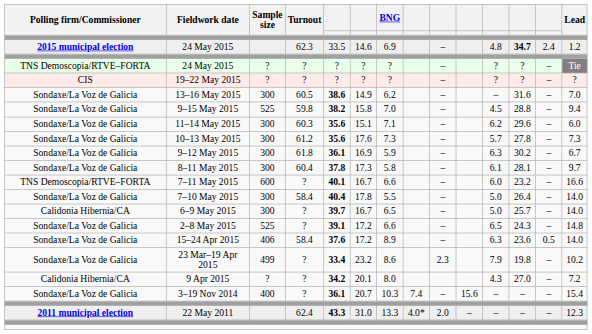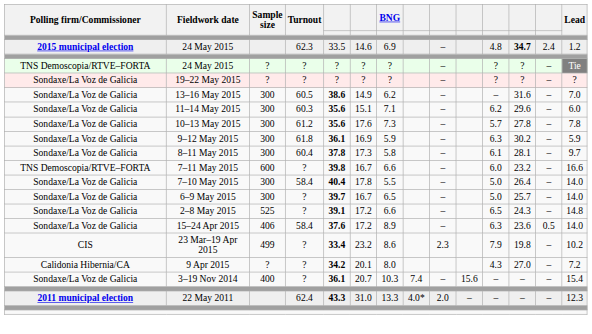(85, 80) CIS -> (85, 80) Sondaxe/La Voz de Galicia
- row: (208, 109)
(575, 138) 7.3 -> (575, 124) 7.8
(575, 153) 6.7 -> (575, 138) 5.9
(337, 182) 40.1 -> (337, 167) 39.8
(85, 211) Calidonia Hibernia/CA -> (85, 197) Sondaxe/La Voz de Galicia
(85, 260) Sondaxe/La Voz de Galicia -> (85, 245) CIS
